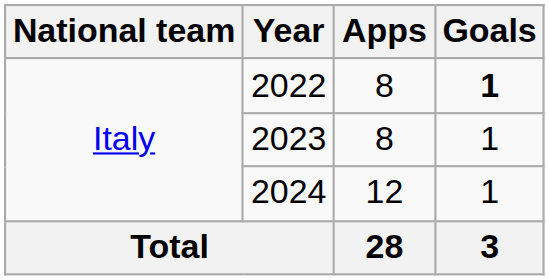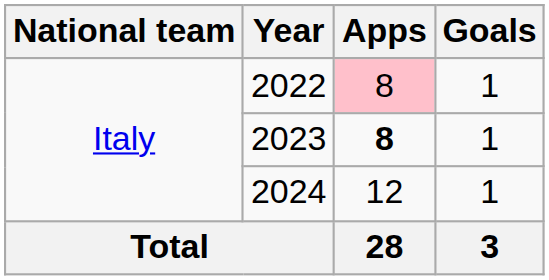(384, 85) no background -> (384, 85) pink background
(490, 85) bold -> (490, 85) normal
(384, 138) normal -> (384, 138) bold
